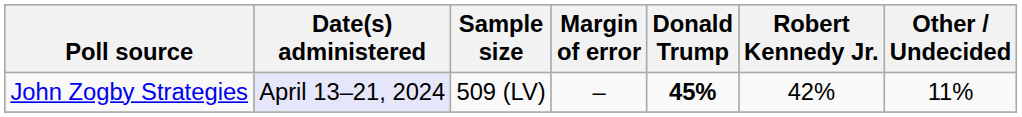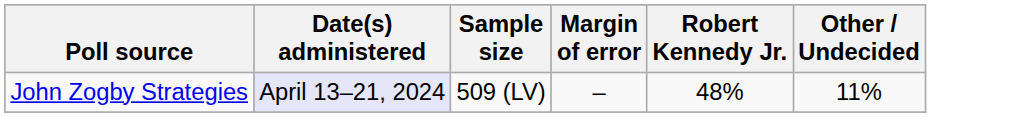- column: (693, 38)
(811, 91) 42% -> (720, 91) 48%
